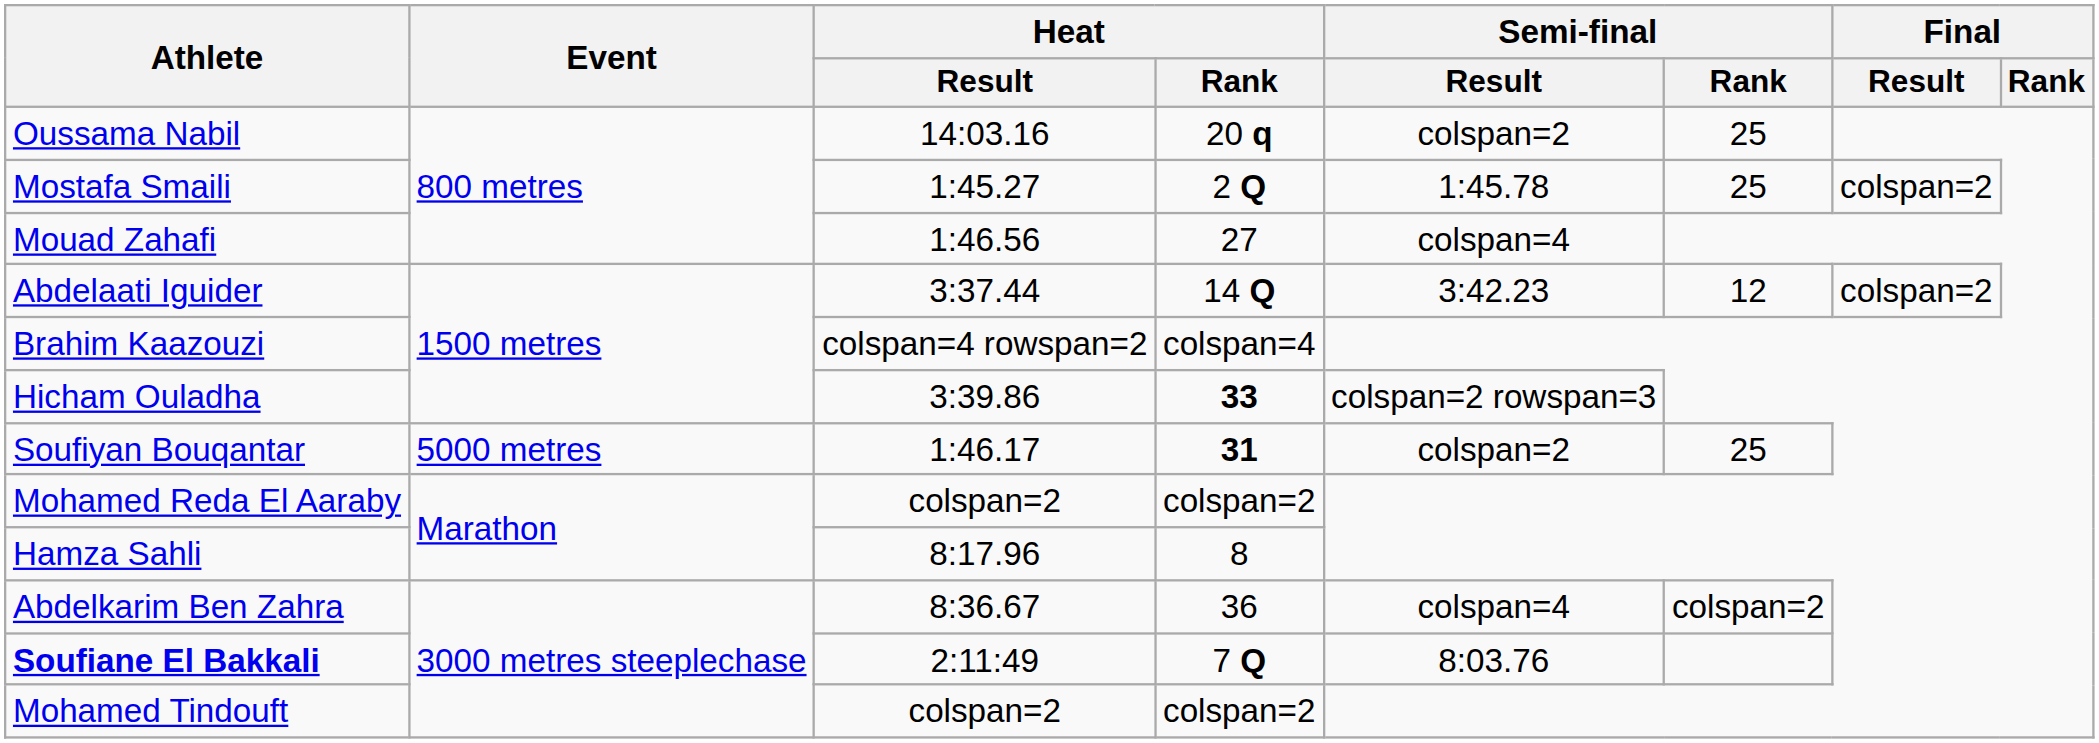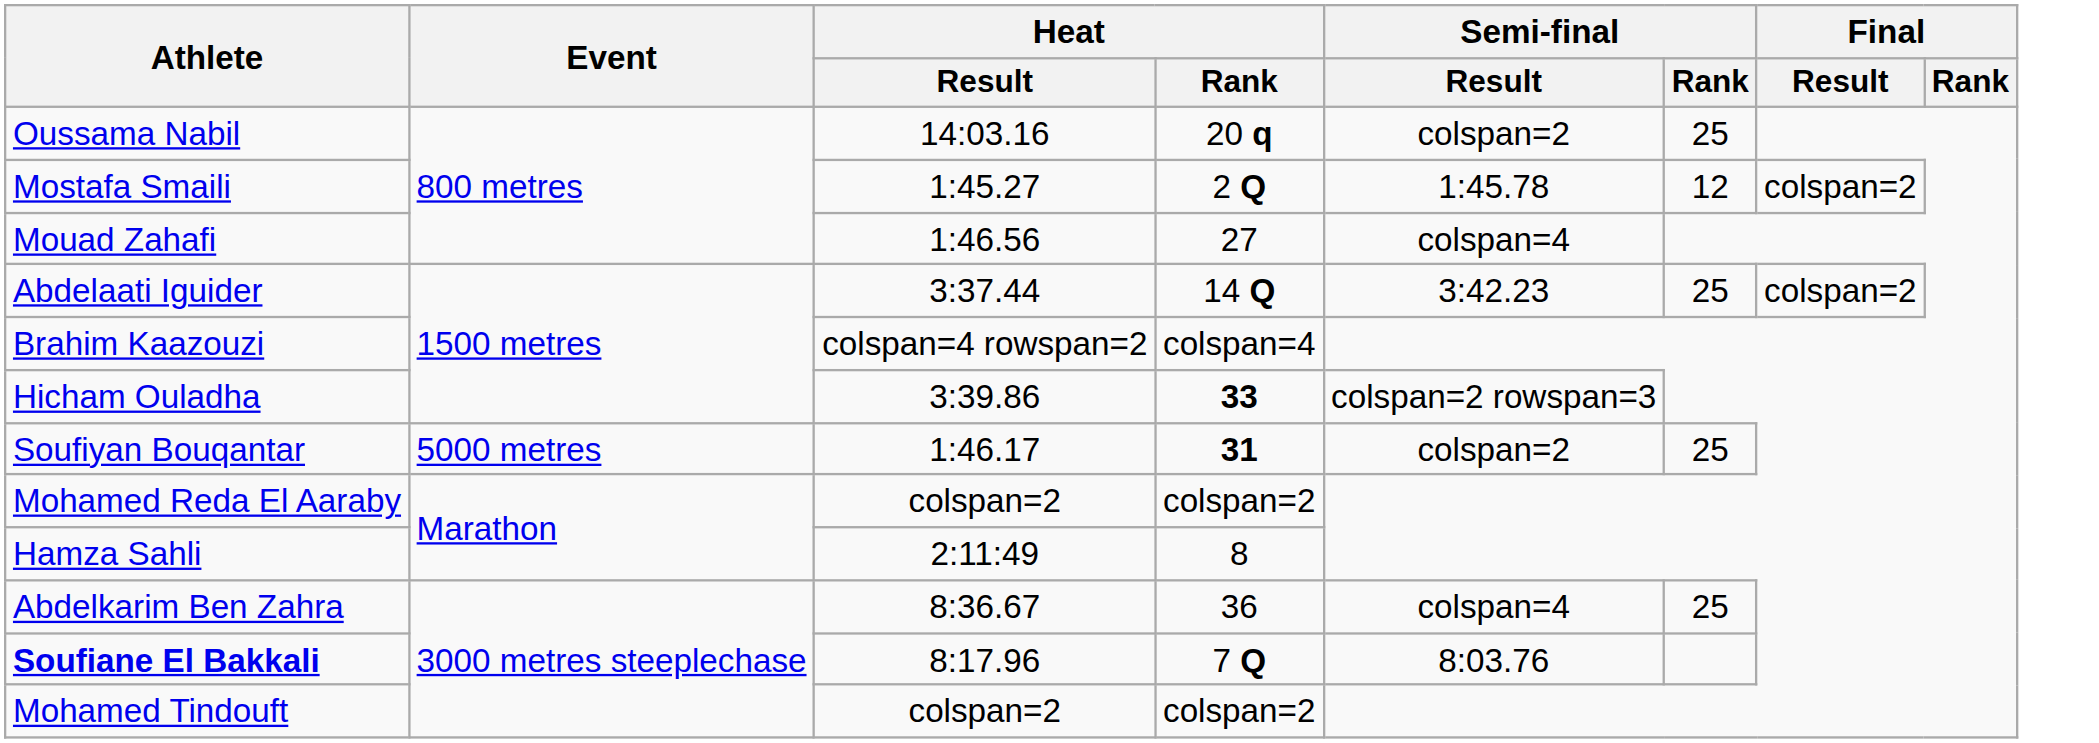(1748, 187) 25 -> (1710, 187) 12
(1748, 292) 12 -> (1710, 292) 25
(985, 554) 8:17.96 -> (985, 554) 2:11:49
(1748, 607) colspan=2 -> (1710, 607) 25
(985, 659) 2:11:49 -> (985, 659) 8:17.96
